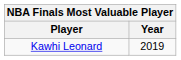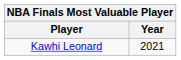(152, 47) 2019 -> (152, 47) 2021
